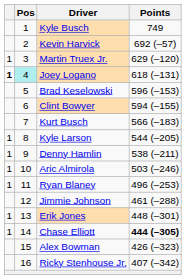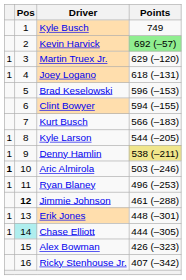(155, 44) no background -> (155, 44) lightgreen background
(9, 75) bold -> (9, 75) normal
(26, 75) paleturquoise background -> (26, 75) no background
(155, 153) no background -> (155, 153) khaki background
(9, 169) normal -> (9, 169) bold
(26, 200) normal -> (26, 200) bold
(26, 231) no background -> (26, 231) paleturquoise background
(155, 231) bold -> (155, 231) normal
